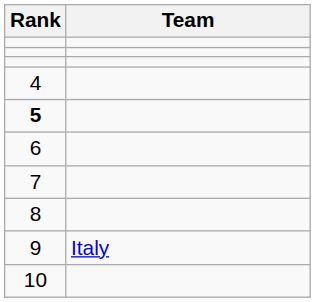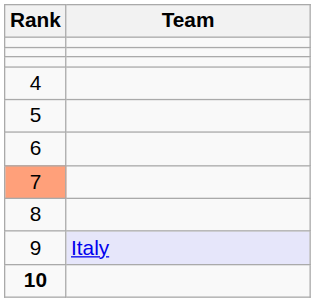(35, 115) bold -> (35, 115) normal
(35, 181) no background -> (35, 181) lightsalmon background
(90, 247) no background -> (90, 247) lavender background
(35, 280) normal -> (35, 280) bold
